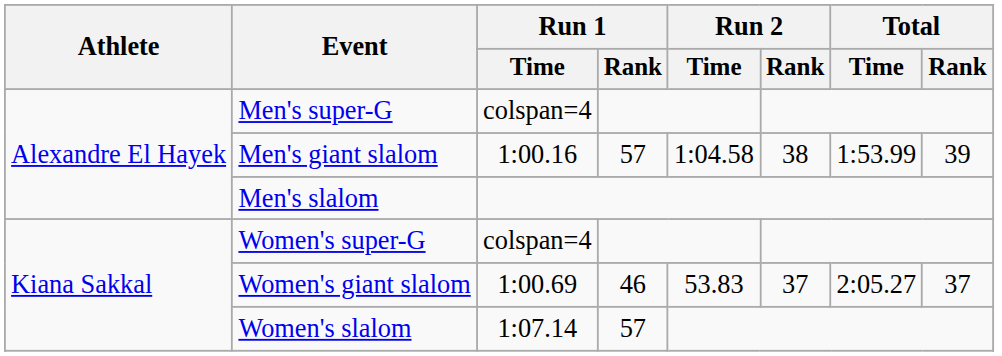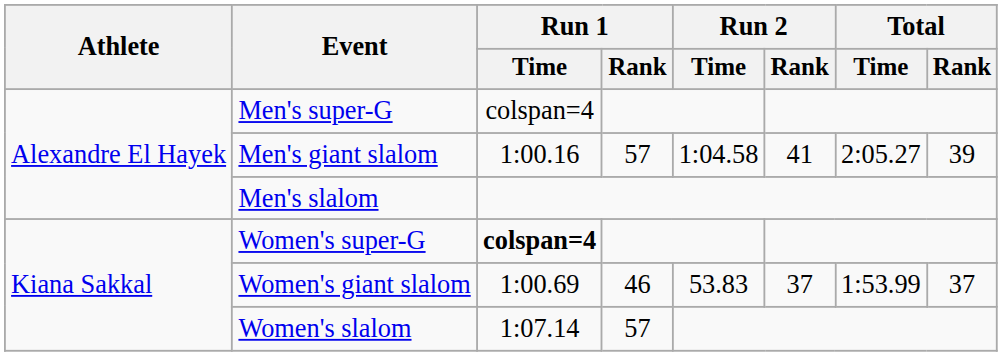(795, 154) 38 -> (800, 154) 41
(876, 154) 1:53.99 -> (881, 154) 2:05.27
(537, 241) normal -> (540, 241) bold
(876, 285) 2:05.27 -> (881, 285) 1:53.99
